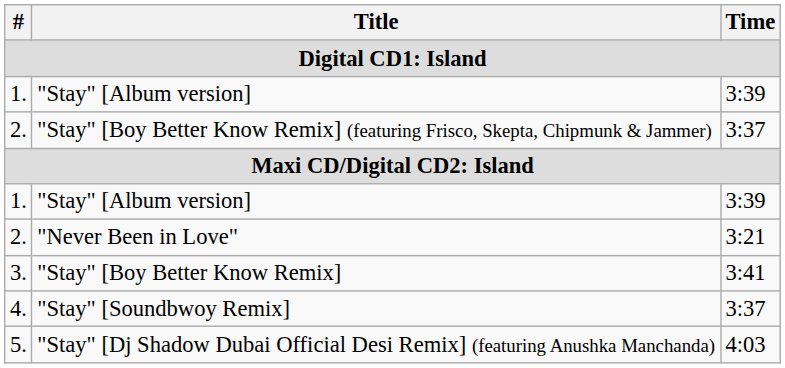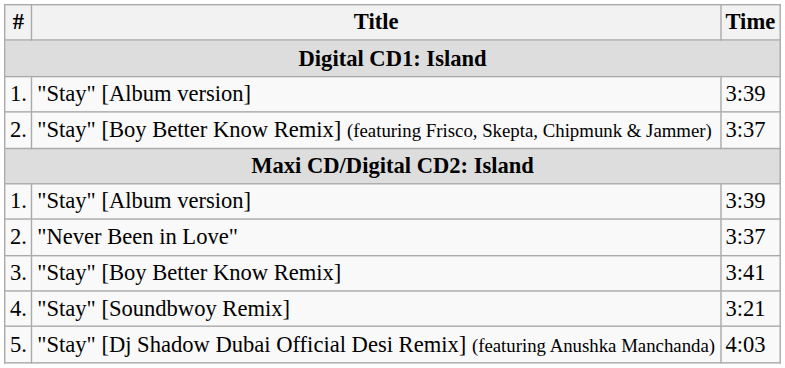(746, 237) 3:21 -> (746, 237) 3:37
(746, 308) 3:37 -> (746, 308) 3:21
